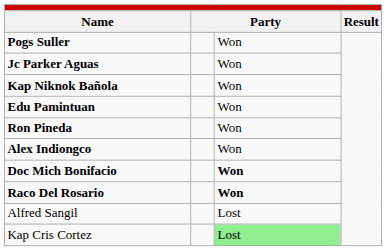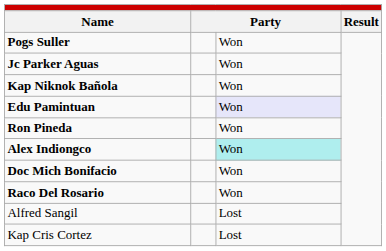(230, 107) no background -> (231, 107) lavender background
(230, 149) no background -> (231, 149) paleturquoise background
(230, 171) bold -> (231, 171) normal
(230, 192) bold -> (231, 192) normal
(229, 235) lightgreen background -> (230, 235) no background
